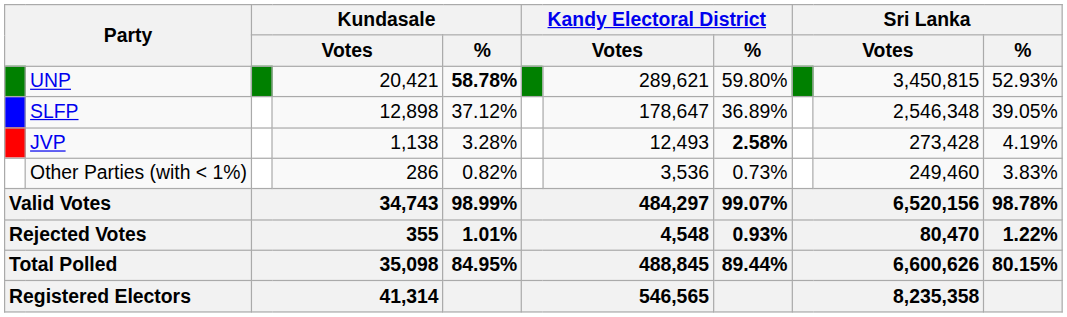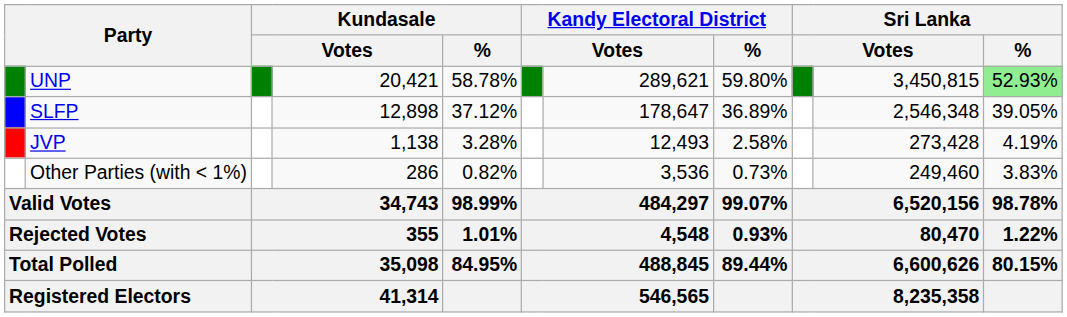(484, 81) bold -> (484, 81) normal
(1025, 81) no background -> (1025, 81) lightgreen background
(760, 142) bold -> (760, 142) normal
